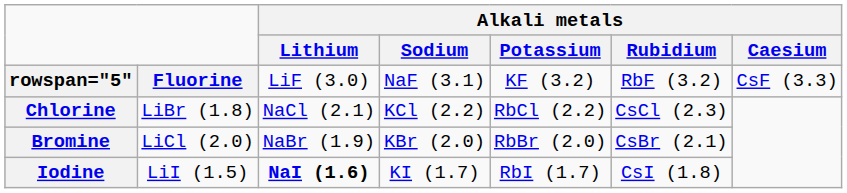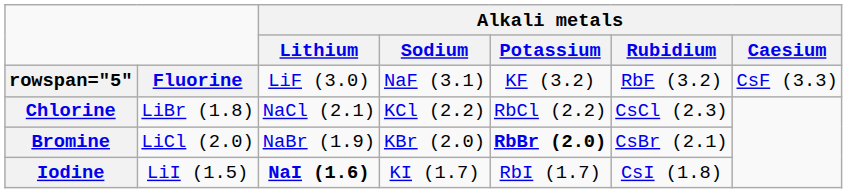(550, 142) normal -> (550, 142) bold
